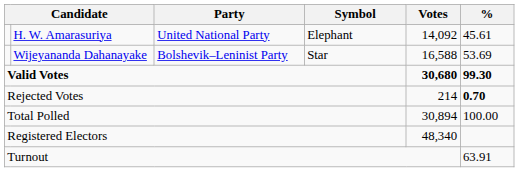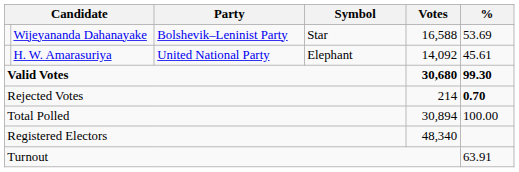rows swapped: (80, 55) <-> (63, 34)
